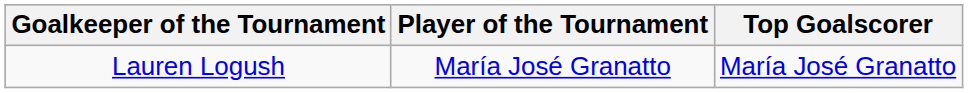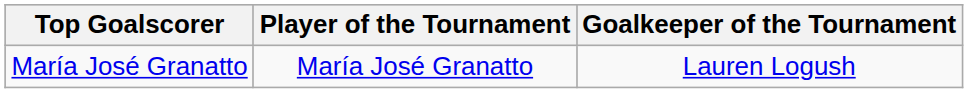columns swapped: (838, 25) <-> (198, 25)
